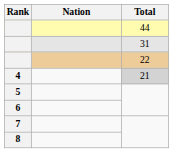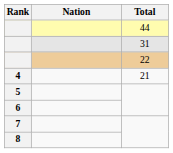(145, 75) lightgrey background -> (145, 75) no background
